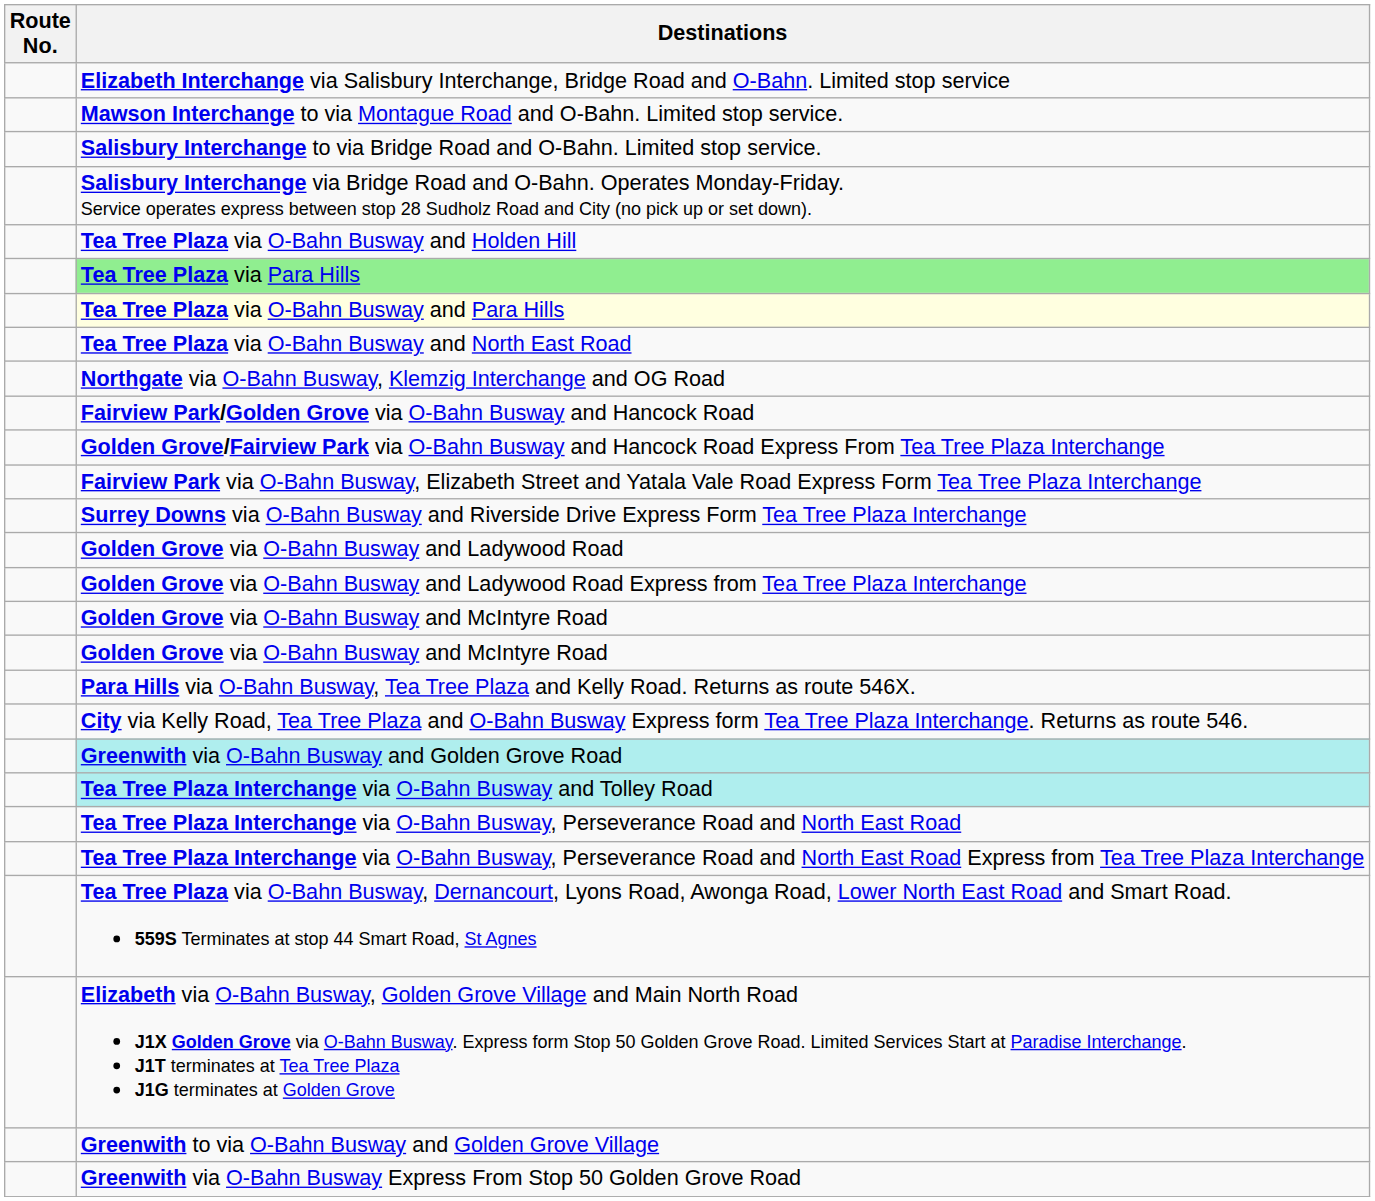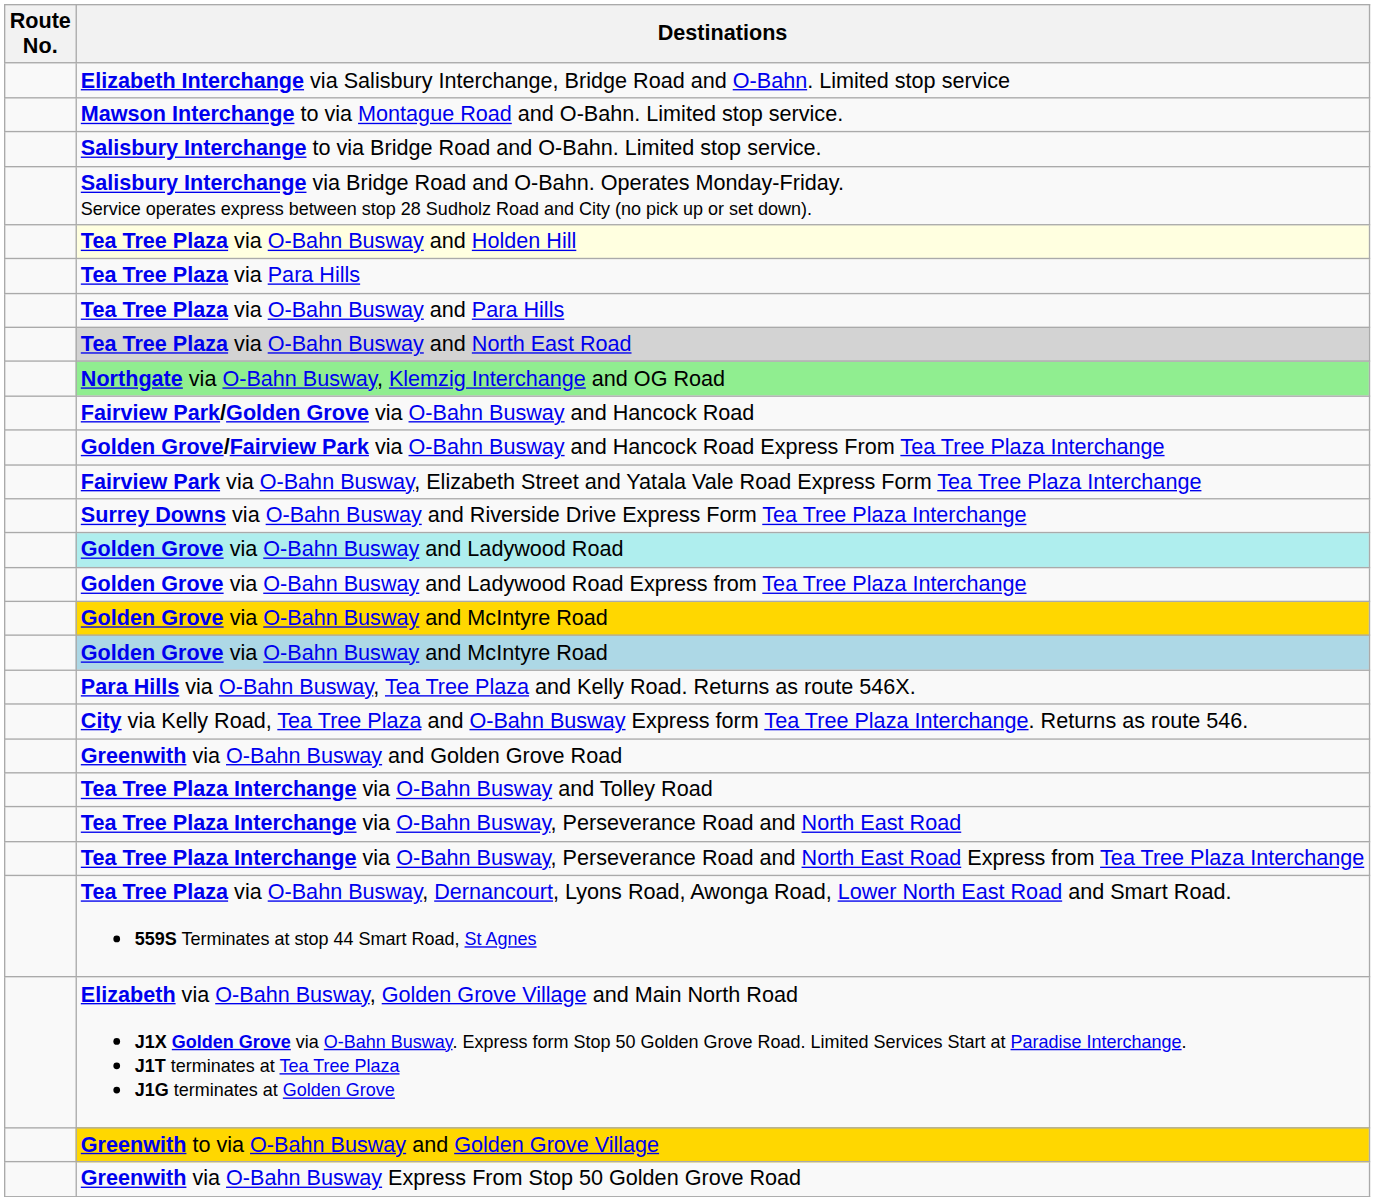(329, 241) no background -> (329, 241) lightyellow background
(220, 275) lightgreen background -> (220, 275) no background
(323, 310) lightyellow background -> (323, 310) no background
(356, 344) no background -> (356, 344) lightgrey background
(403, 378) no background -> (403, 378) lightgreen background
(352, 549) no background -> (352, 549) paleturquoise background
(344, 618) no background -> (344, 618) gold background
(344, 652) no background -> (344, 652) lightblue background
(352, 755) paleturquoise background -> (352, 755) no background
(397, 789) paleturquoise background -> (397, 789) no background
(370, 1144) no background -> (370, 1144) gold background
